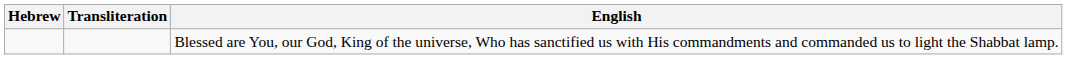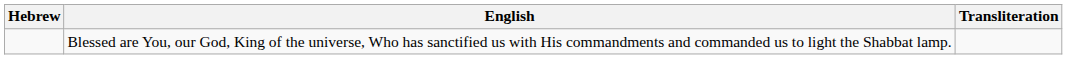columns swapped: (117, 16) <-> (617, 16)
